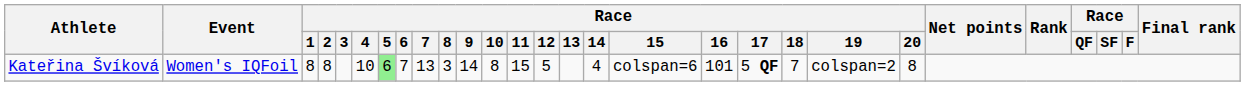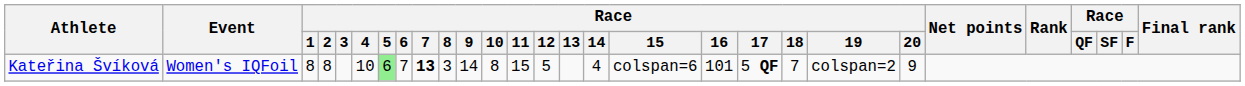(426, 67) normal -> (426, 67) bold
(912, 67) 8 -> (912, 67) 9
